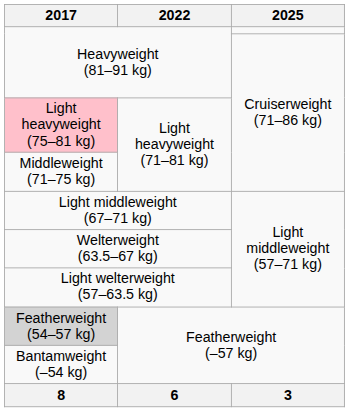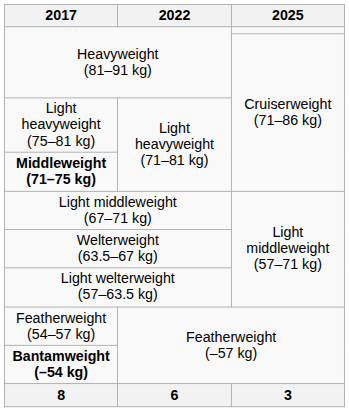(61, 125) pink background -> (61, 125) no background
(61, 171) normal -> (61, 171) bold
(61, 326) lightgrey background -> (61, 326) no background
(61, 364) normal -> (61, 364) bold
